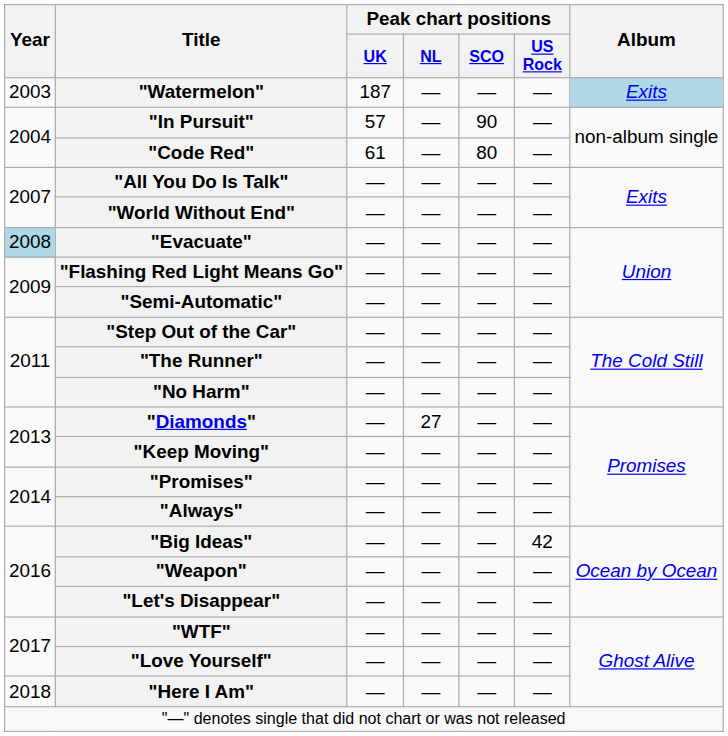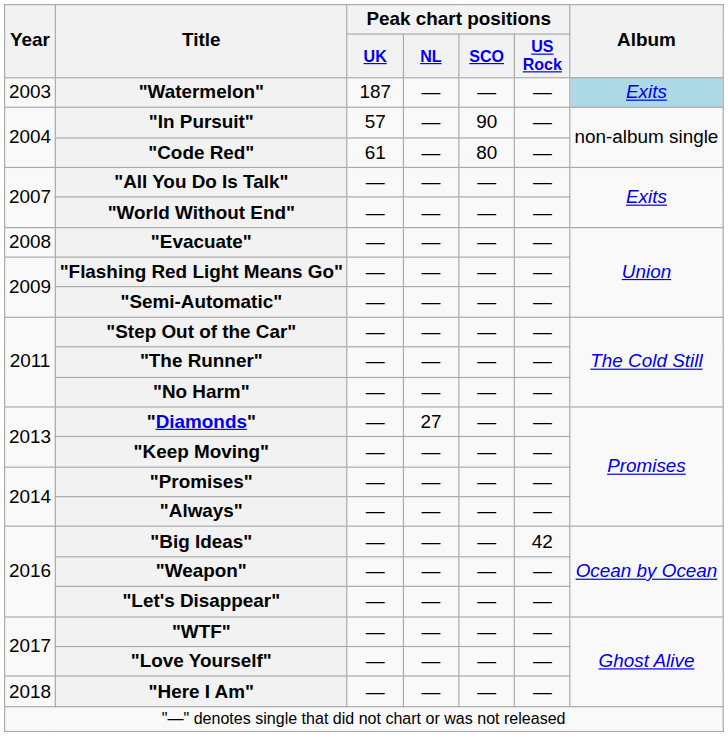(30, 242) lightblue background -> (30, 242) no background
